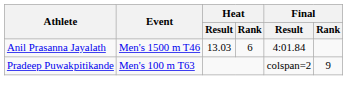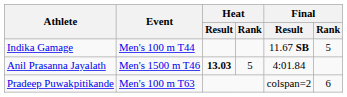+ row: (40, 48)
(219, 48) normal -> (219, 66) bold
(250, 48) 6 -> (250, 66) 5
(328, 66) 9 -> (328, 84) 6
